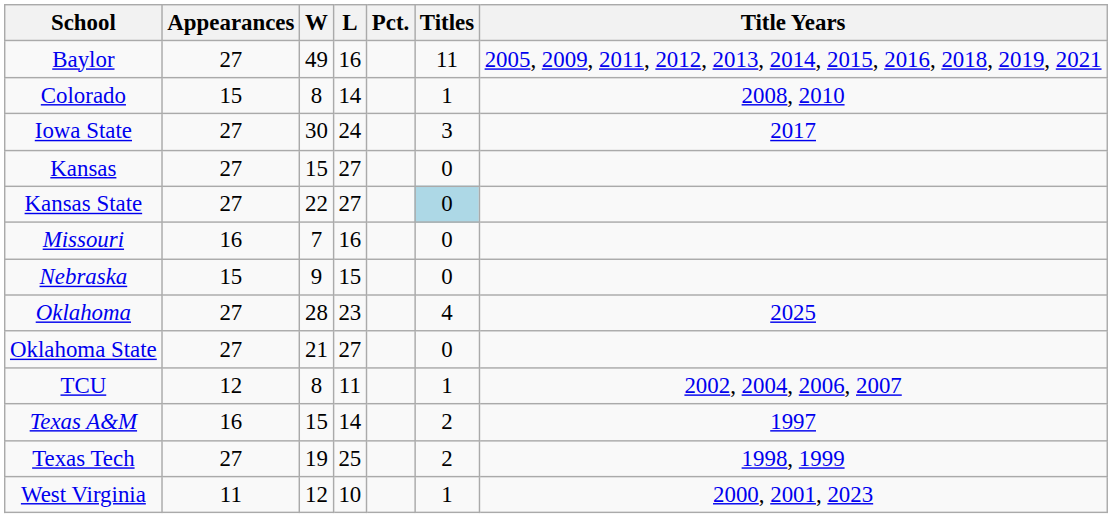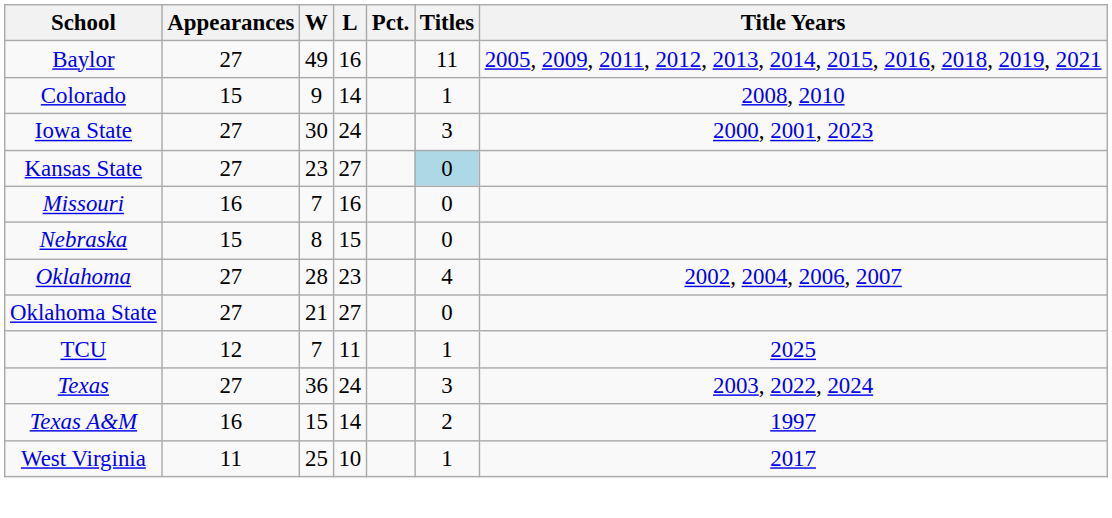(316, 95) 8 -> (316, 95) 9
(793, 131) 2017 -> (793, 131) 2000, 2001, 2023
- row: (83, 167)
(316, 204) 22 -> (316, 167) 23
(316, 276) 9 -> (316, 240) 8
(793, 312) 2025 -> (793, 276) 2002, 2004, 2006, 2007
(316, 385) 8 -> (316, 349) 7
(793, 385) 2002, 2004, 2006, 2007 -> (793, 349) 2025
+ row: (83, 385)
- row: (83, 458)
(316, 494) 12 -> (316, 458) 25
(793, 494) 2000, 2001, 2023 -> (793, 458) 2017
